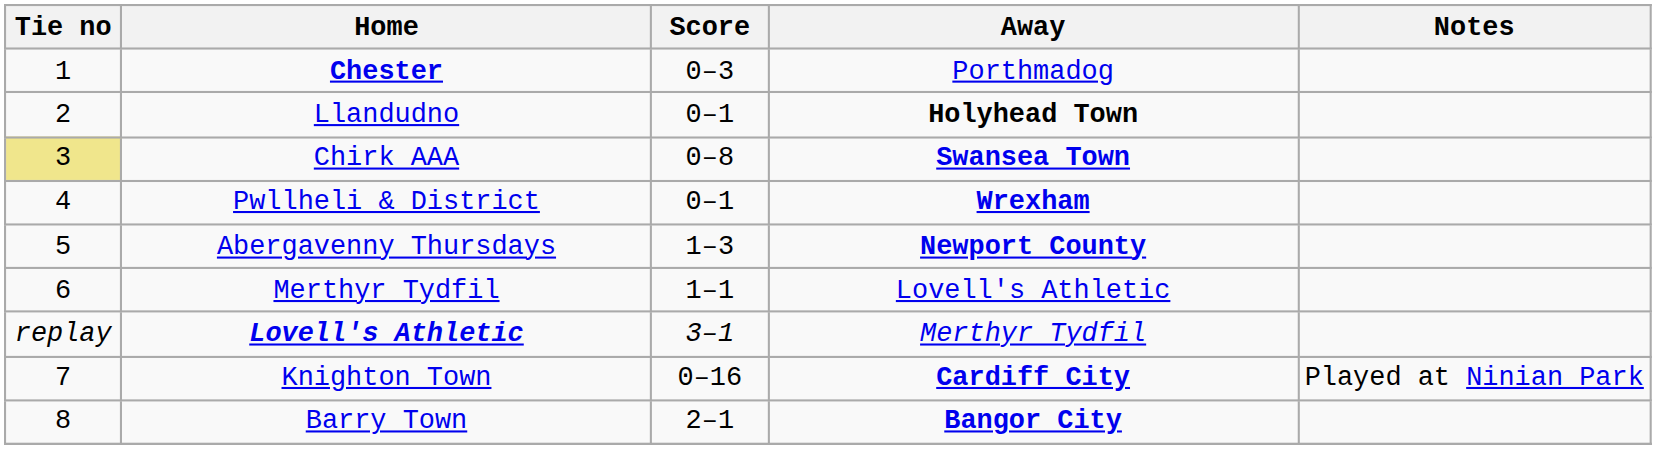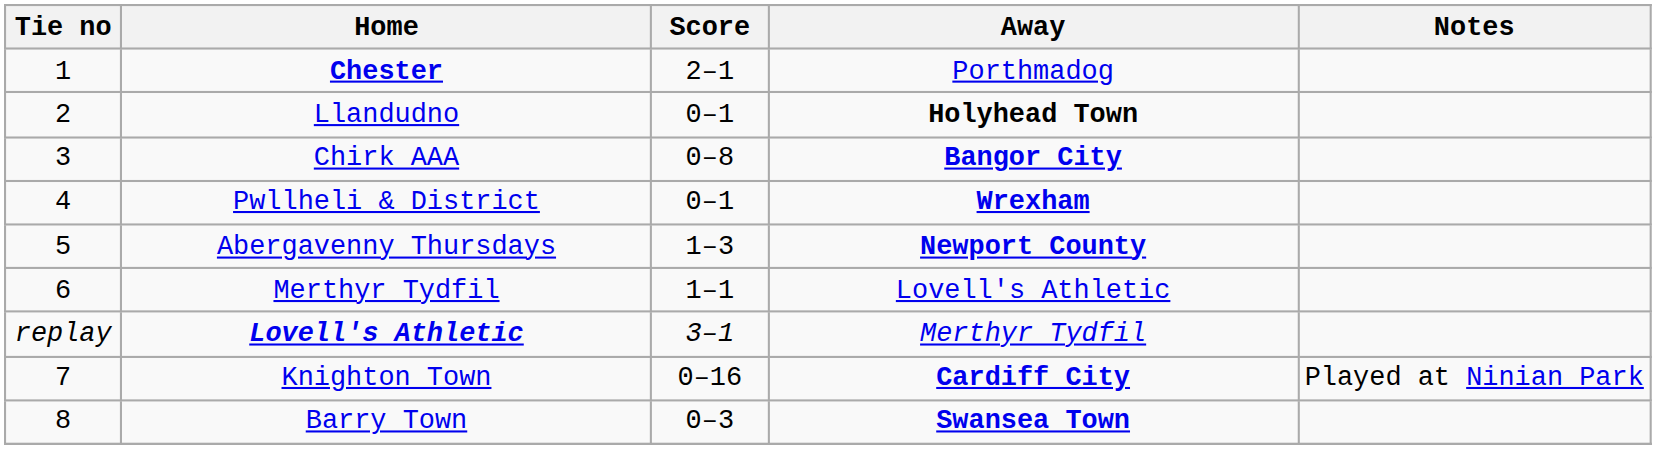(710, 71) 0–3 -> (710, 71) 2–1
(63, 159) khaki background -> (63, 159) no background
(1033, 159) Swansea Town -> (1033, 159) Bangor City
(710, 422) 2–1 -> (710, 422) 0–3
(1033, 422) Bangor City -> (1033, 422) Swansea Town
